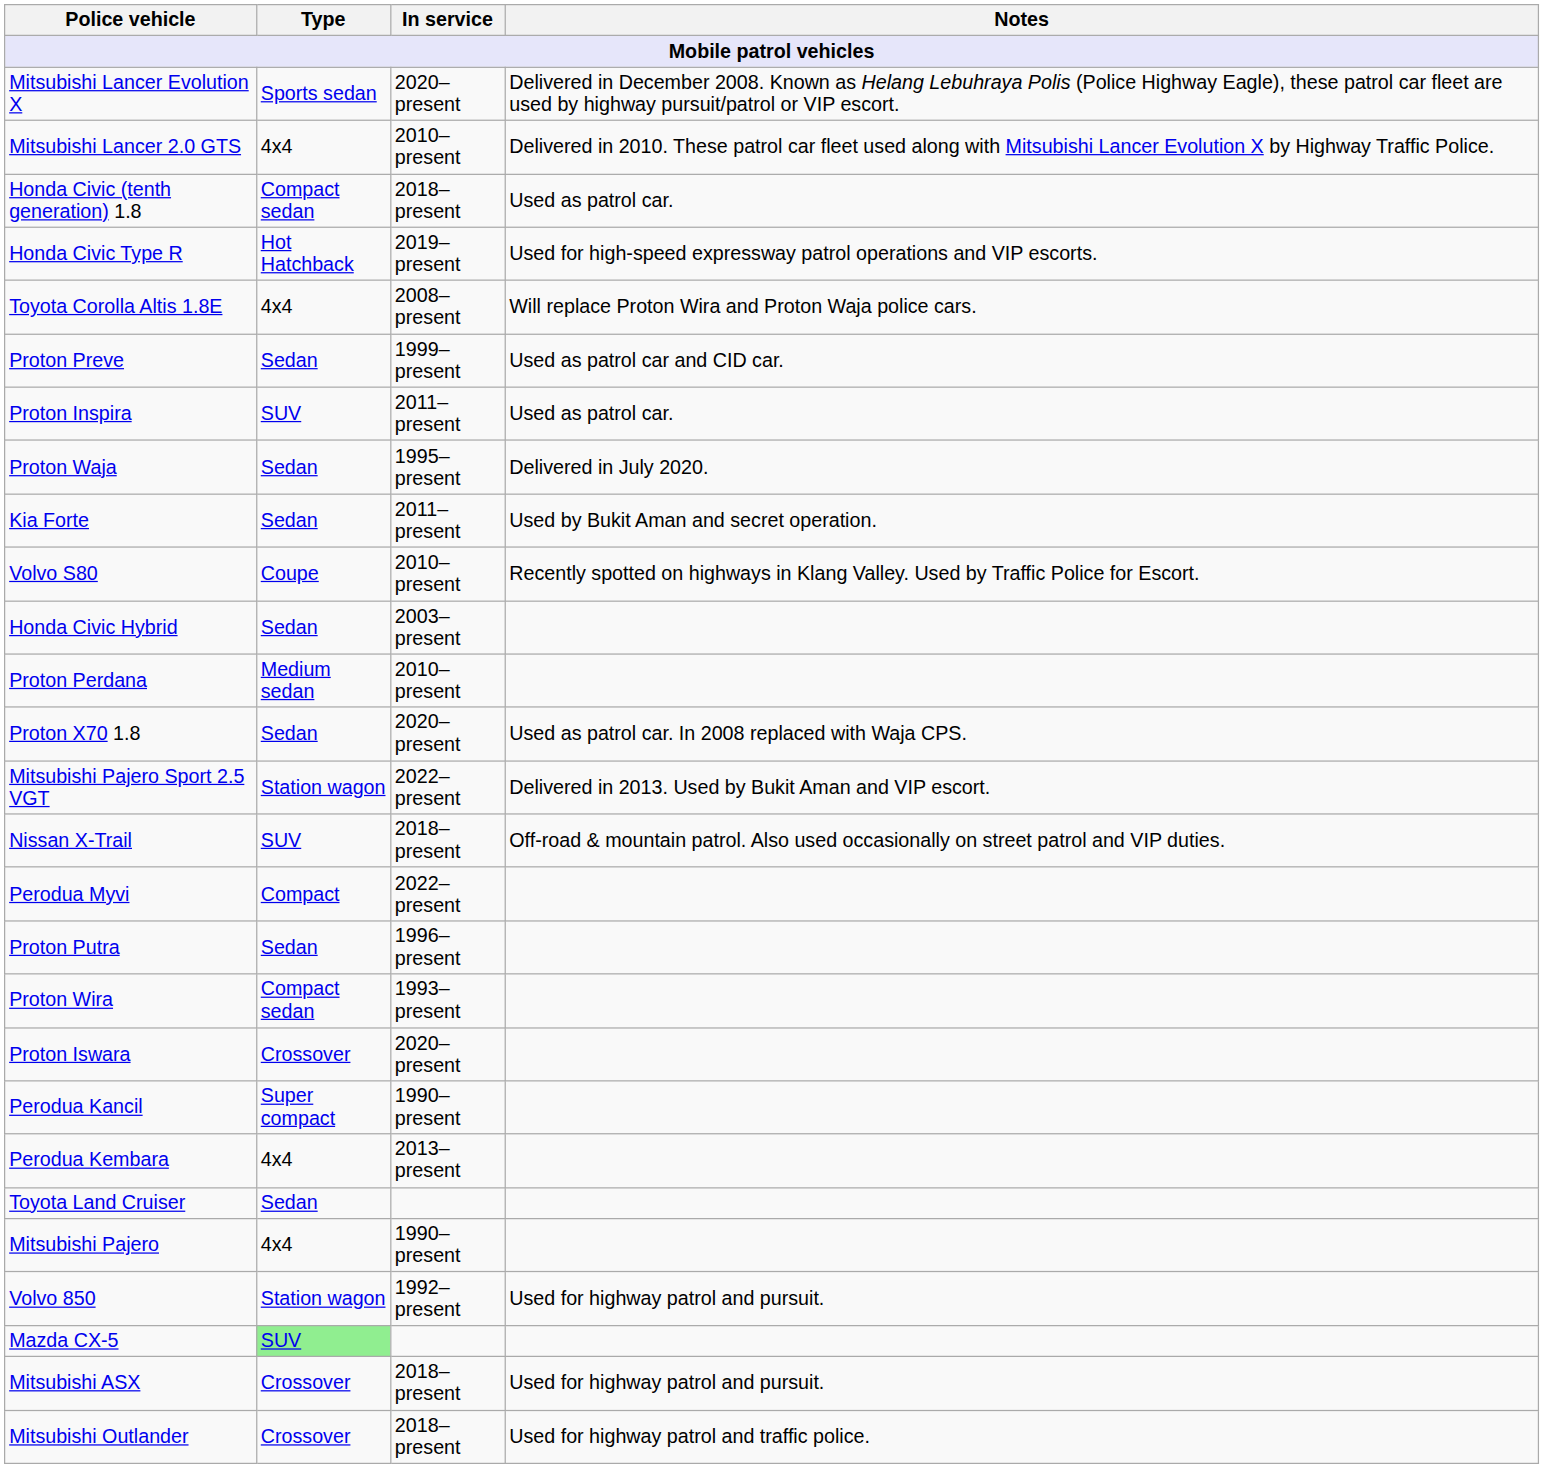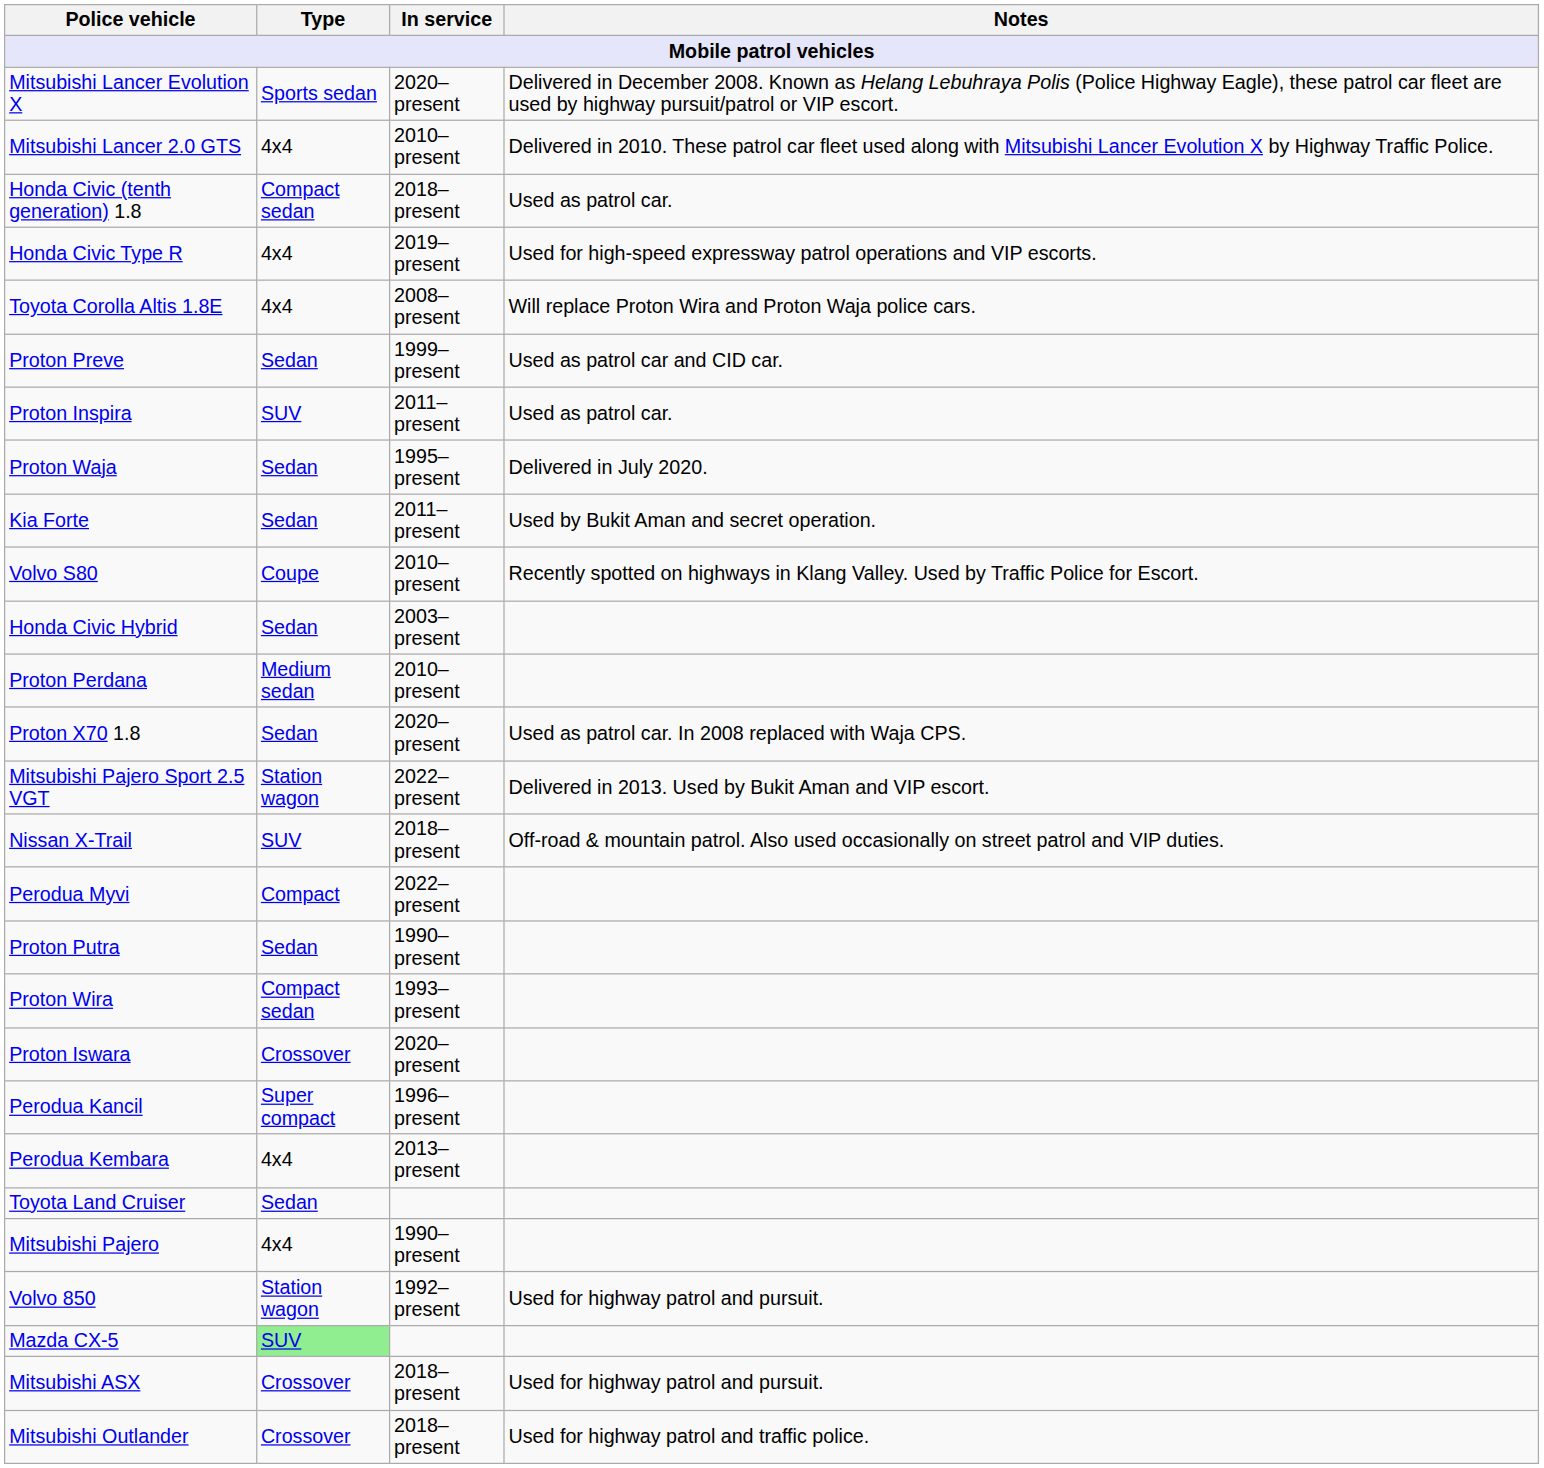(307, 253) Hot Hatchback -> (277, 253) 4x4
(428, 947) 1996–present -> (427, 947) 1990–present
(428, 1107) 1990–present -> (427, 1107) 1996–present
